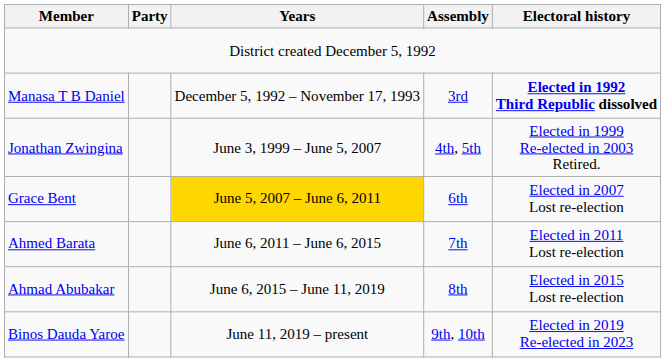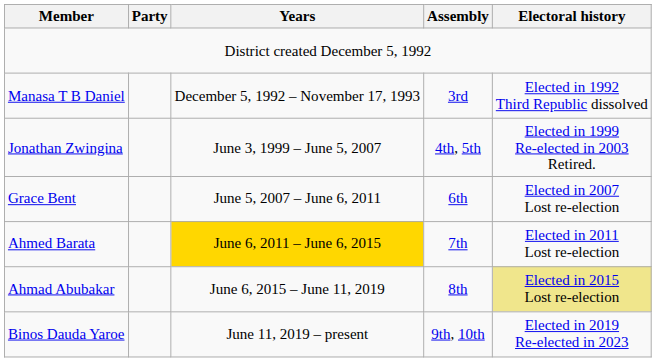(576, 96) bold -> (572, 96) normal
(297, 198) gold background -> (297, 198) no background
(297, 243) no background -> (297, 243) gold background
(576, 289) no background -> (572, 289) khaki background
